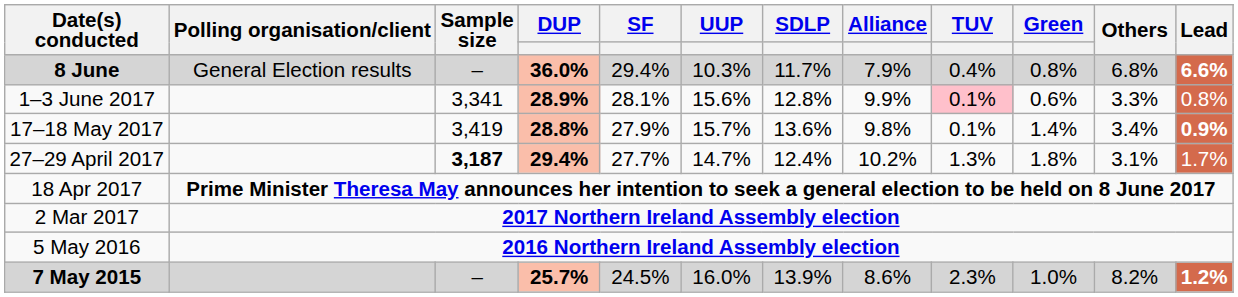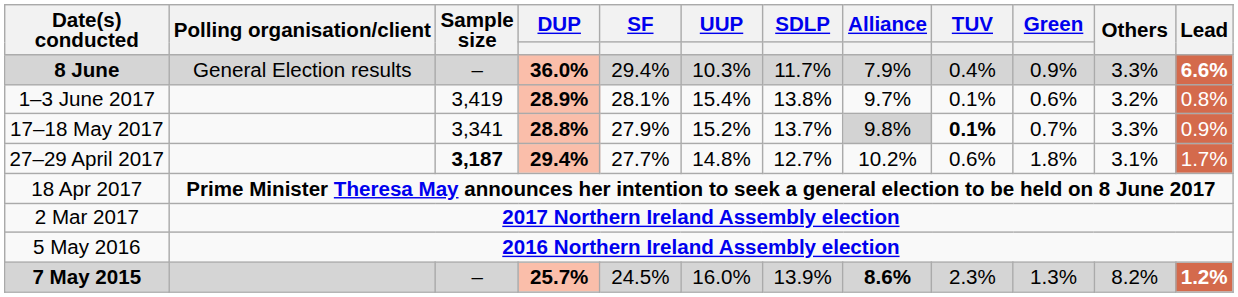(1054, 70) 0.8% -> (1054, 70) 0.9%
(1135, 70) 6.8% -> (1135, 70) 3.3%
(477, 99) 3,341 -> (477, 99) 3,419
(722, 99) 15.6% -> (722, 99) 15.4%
(803, 99) 12.8% -> (803, 99) 13.8%
(888, 99) 9.9% -> (888, 99) 9.7%
(972, 99) pink background -> (972, 99) no background
(1135, 99) 3.3% -> (1135, 99) 3.2%
(477, 129) 3,419 -> (477, 129) 3,341
(722, 129) 15.7% -> (722, 129) 15.2%
(803, 129) 13.6% -> (803, 129) 13.7%
(888, 129) no background -> (888, 129) lightgrey background
(972, 129) normal -> (972, 129) bold
(1054, 129) 1.4% -> (1054, 129) 0.7%
(1135, 129) 3.4% -> (1135, 129) 3.3%
(1204, 129) bold -> (1204, 129) normal
(722, 159) 14.7% -> (722, 159) 14.8%
(803, 159) 12.4% -> (803, 159) 12.7%
(972, 159) 1.3% -> (972, 159) 0.6%
(888, 277) normal -> (888, 277) bold
(1054, 277) 1.0% -> (1054, 277) 1.3%
